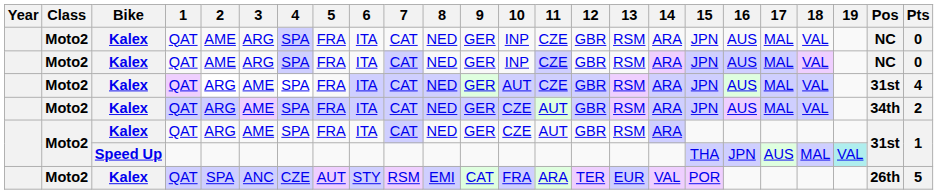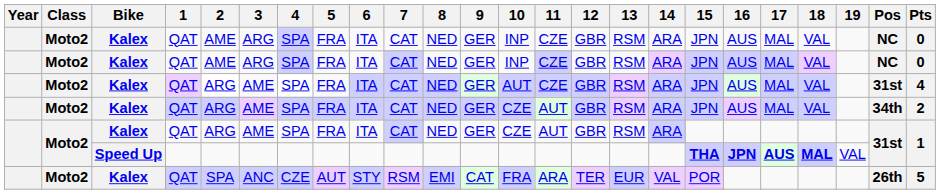(705, 154) normal -> (705, 154) bold
(742, 154) normal -> (742, 154) bold
(779, 154) normal -> (779, 154) bold
(815, 154) normal -> (817, 154) bold
(850, 154) paleturquoise background -> (853, 154) no background
